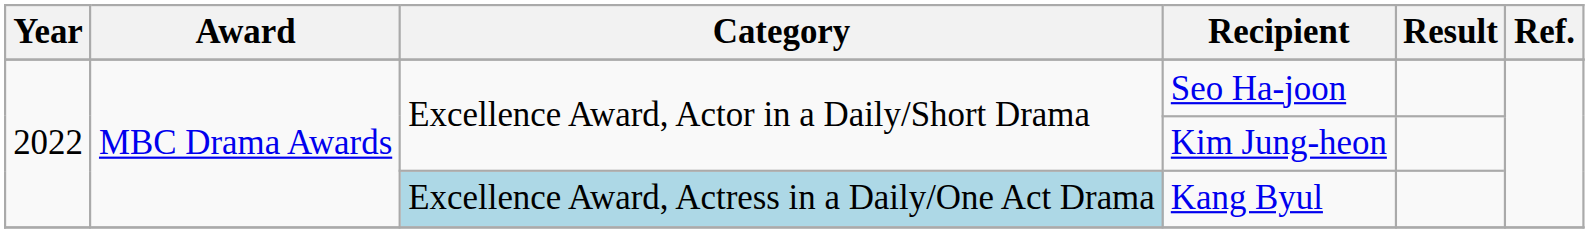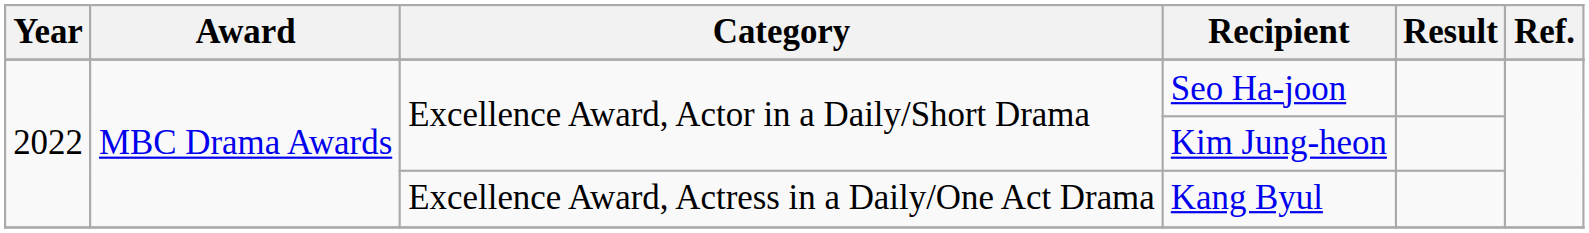(782, 198) lightblue background -> (782, 198) no background
